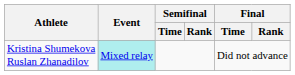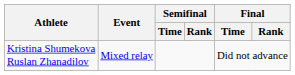(127, 55) paleturquoise background -> (127, 55) no background
